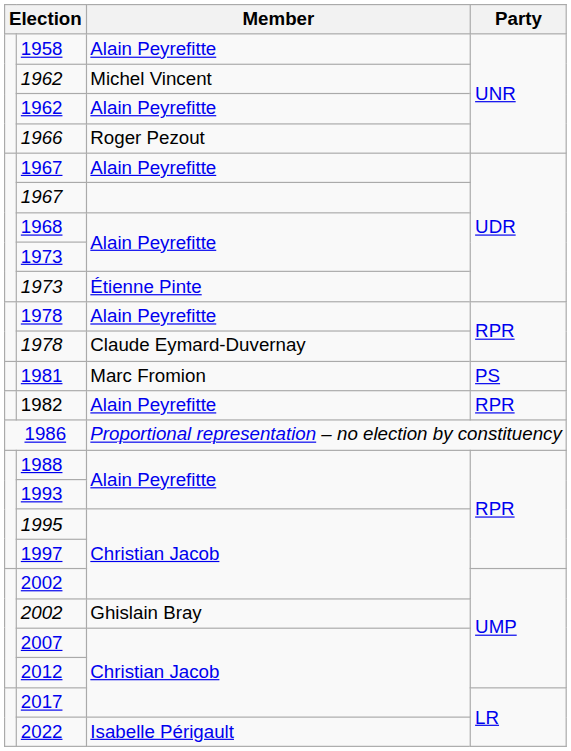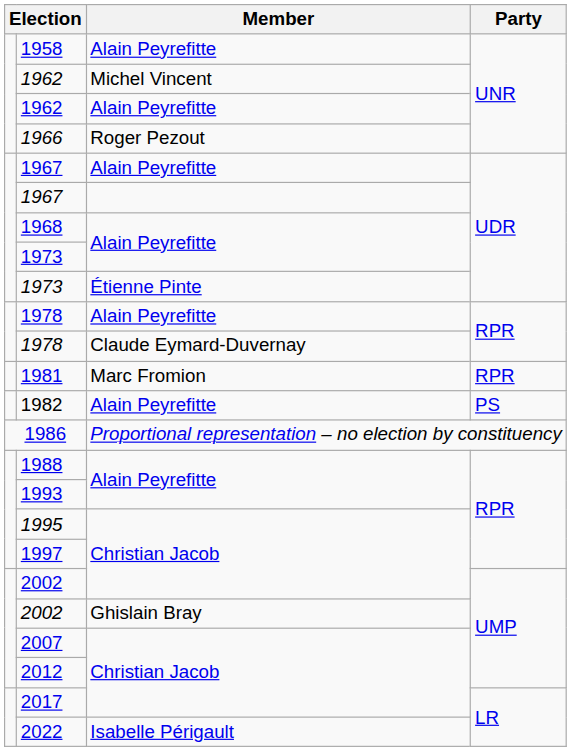(488, 375) PS -> (495, 375) RPR
(495, 405) RPR -> (488, 405) PS
